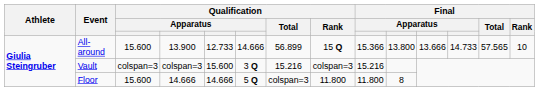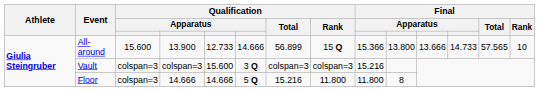(288, 66) 15.216 -> (288, 66) colspan=3
(138, 80) 15.600 -> (138, 80) colspan=3
(288, 80) colspan=3 -> (288, 80) 15.216
